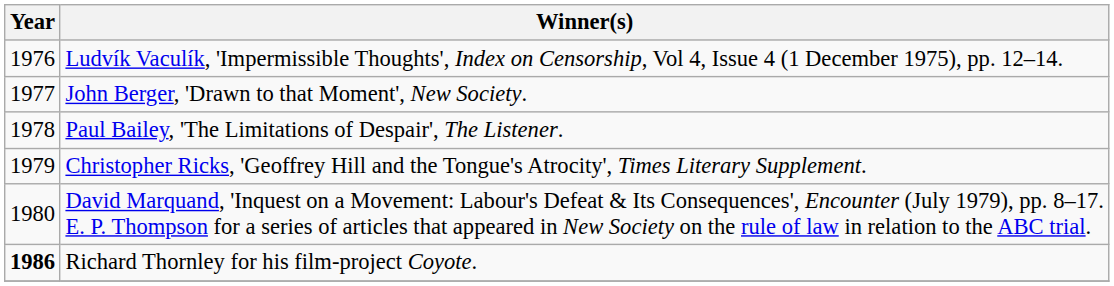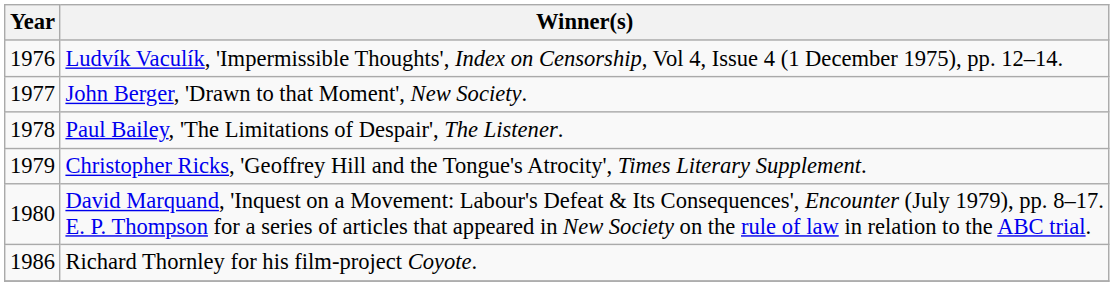(32, 262) bold -> (32, 262) normal
